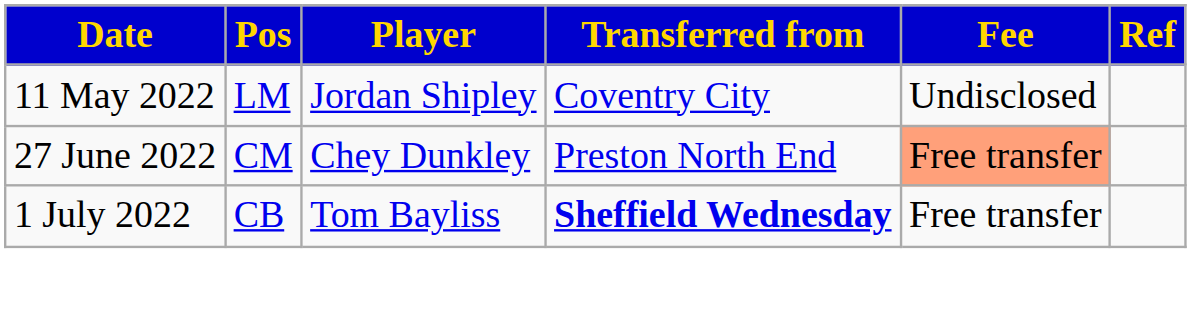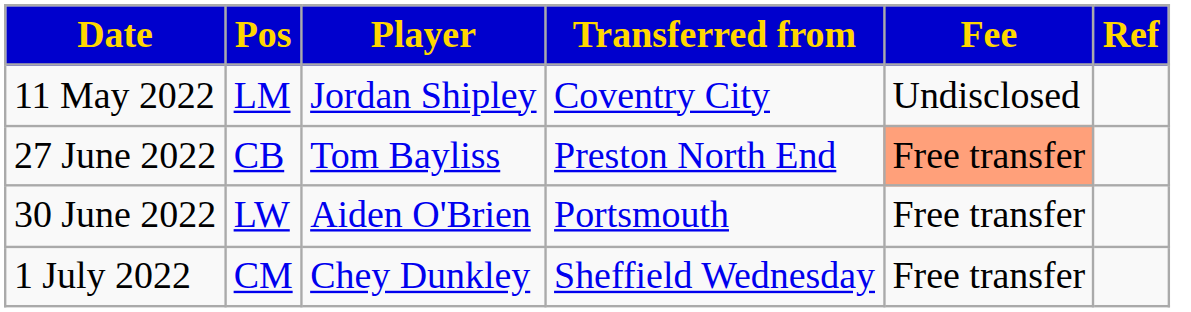(263, 154) CM -> (259, 154) CB
(420, 154) Chey Dunkley -> (405, 154) Tom Bayliss
+ row: (115, 214)
(259, 214) CB -> (263, 275) CM
(405, 214) Tom Bayliss -> (420, 275) Chey Dunkley
(723, 214) bold -> (715, 275) normal
